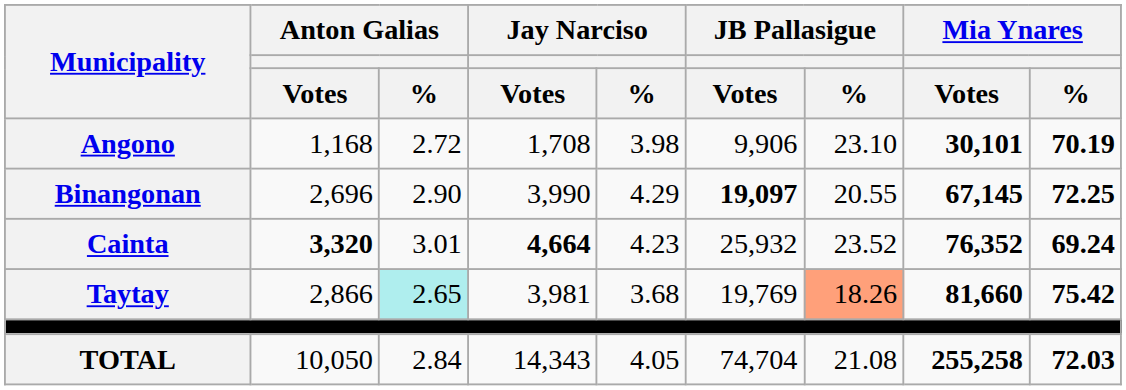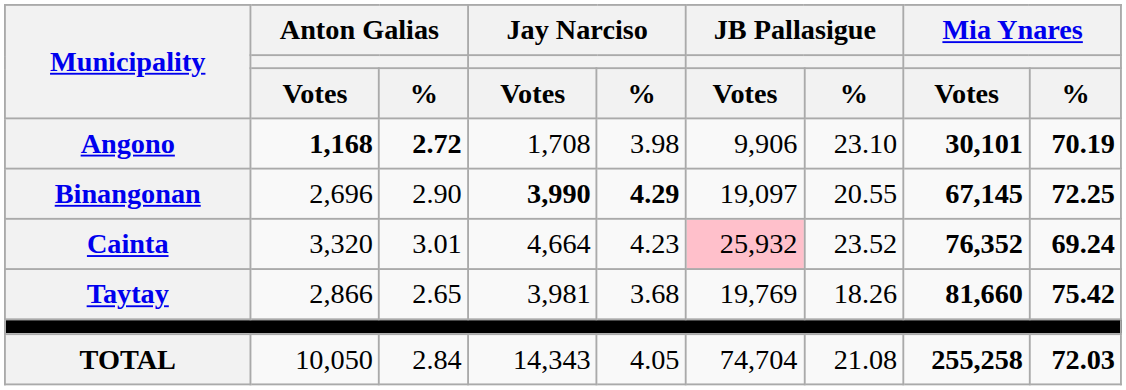(341, 143) normal -> (341, 143) bold
(437, 143) normal -> (437, 143) bold
(559, 194) normal -> (559, 194) bold
(655, 194) normal -> (655, 194) bold
(759, 194) bold -> (759, 194) normal
(341, 244) bold -> (341, 244) normal
(559, 244) bold -> (559, 244) normal
(759, 244) no background -> (759, 244) pink background
(437, 294) paleturquoise background -> (437, 294) no background
(865, 294) lightsalmon background -> (865, 294) no background
